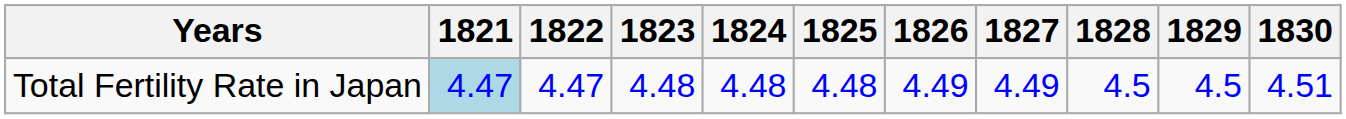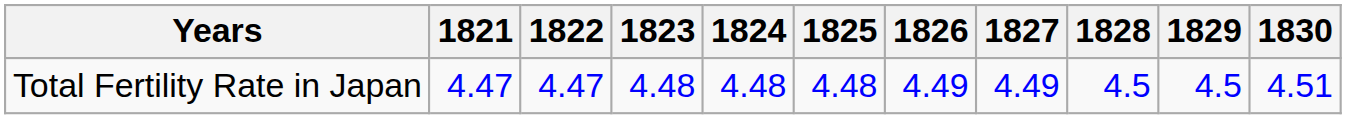(480, 85) lightblue background -> (480, 85) no background
